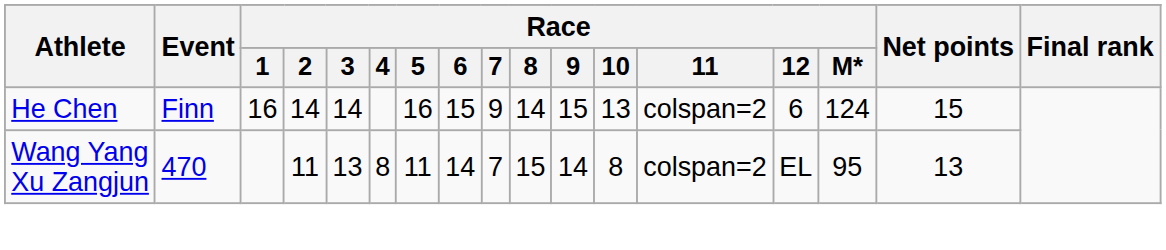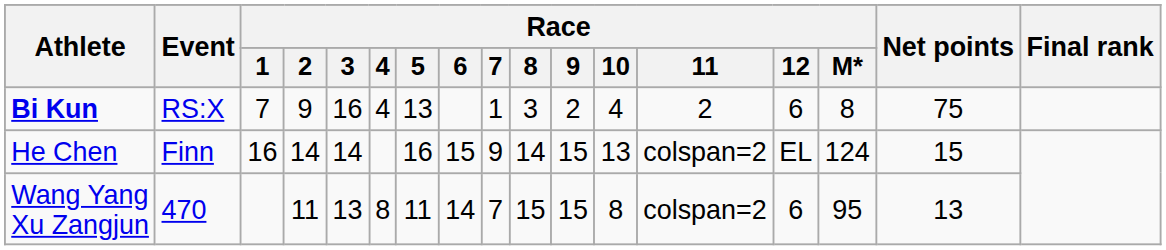+ row: (55, 109)
(796, 109) 6 -> (796, 152) EL
(573, 167) 14 -> (573, 209) 15
(796, 167) EL -> (796, 209) 6
